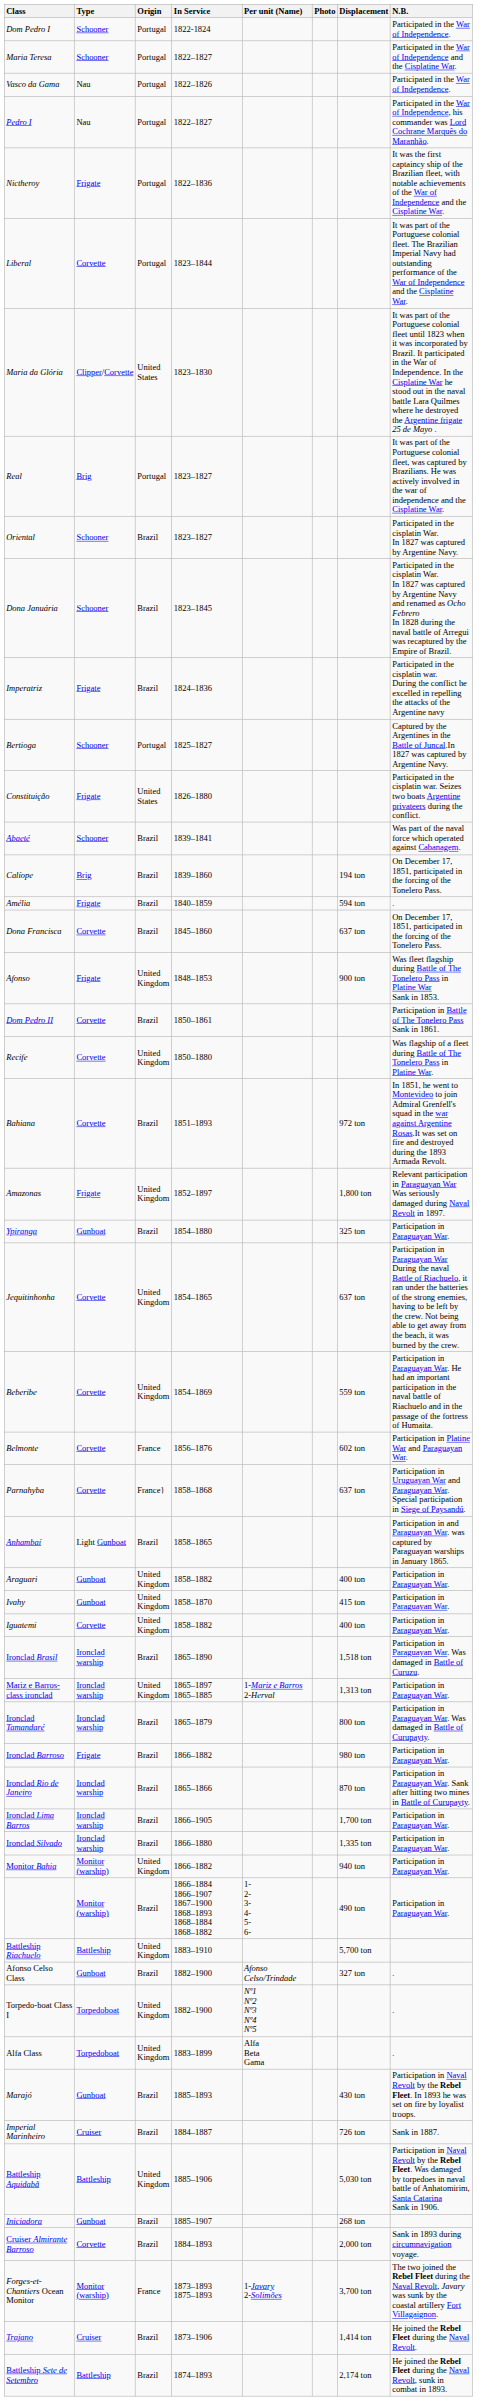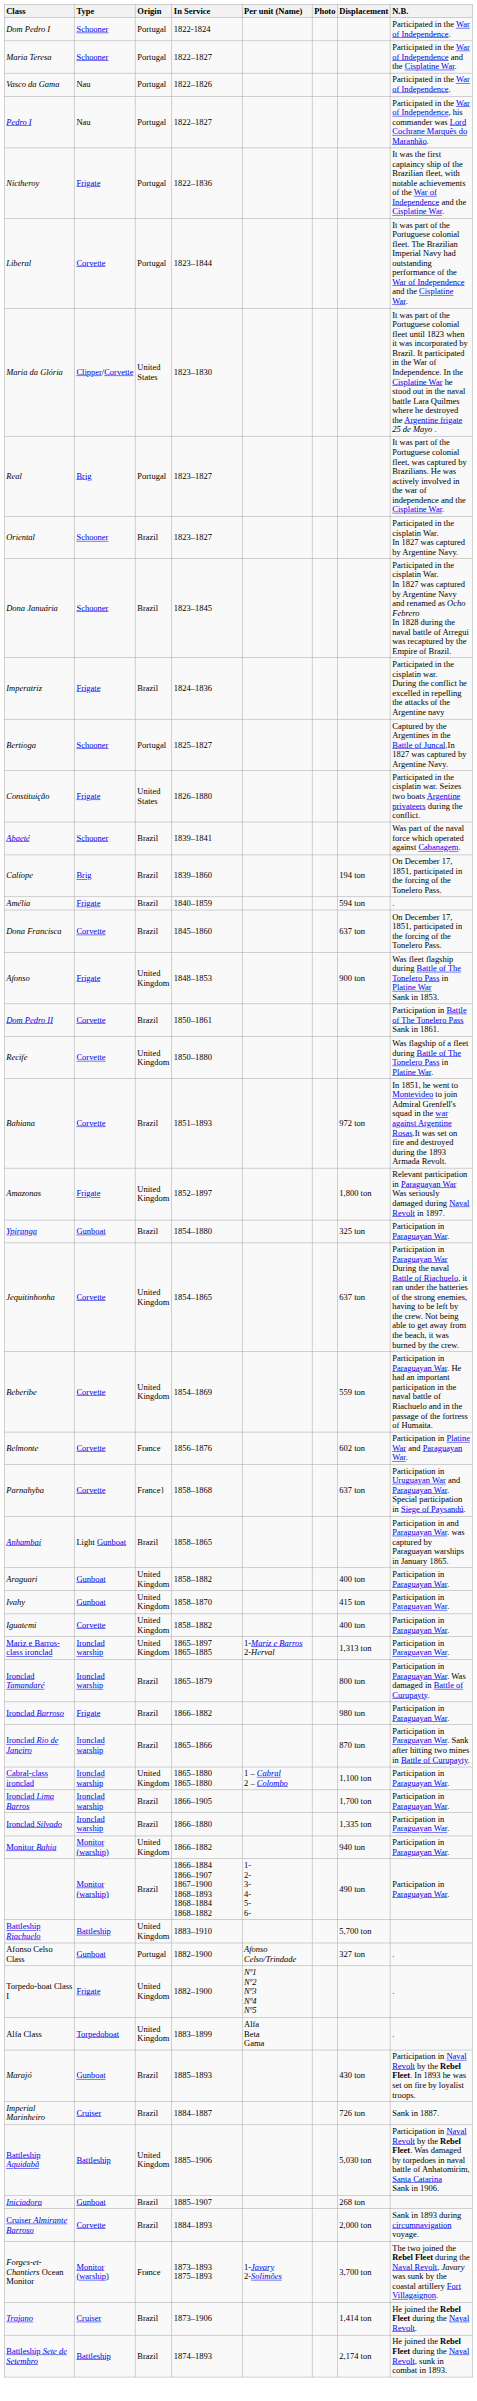- row: (32, 1657)
+ row: (27, 1778)
(148, 1973) Brazil -> (152, 1954) Portugal
(98, 2010) Torpedoboat -> (88, 1991) Frigate
